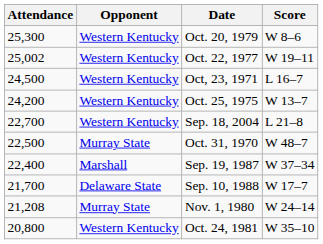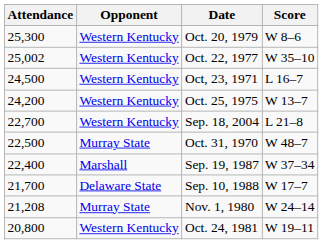(289, 57) W 19–11 -> (290, 57) W 35–10
(290, 228) W 35–10 -> (289, 228) W 19–11
